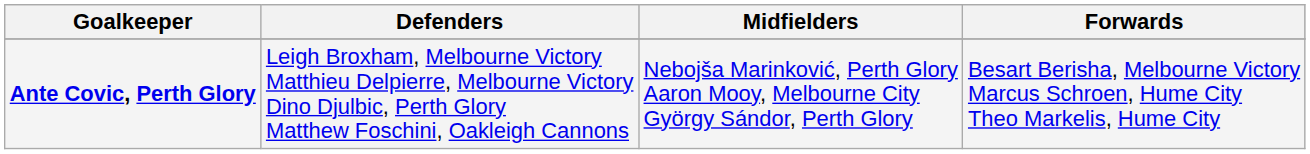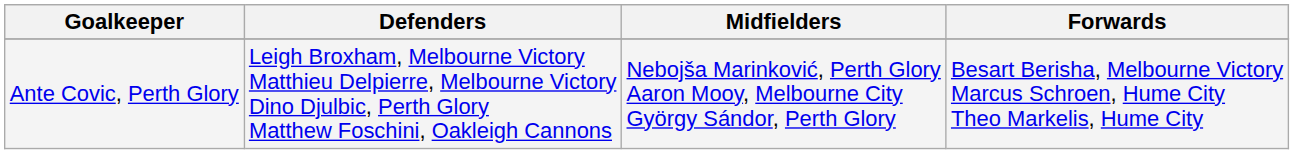(133, 93) bold -> (124, 93) normal
